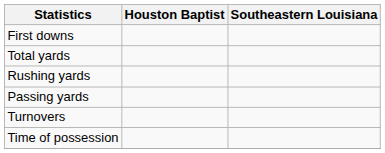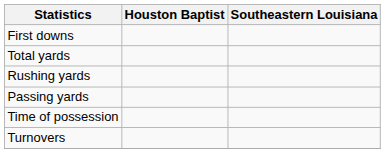rows swapped: (36, 117) <-> (63, 138)
